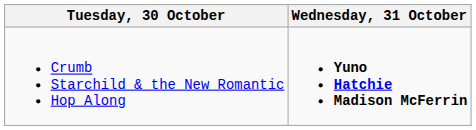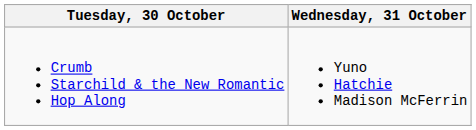(379, 85) bold -> (379, 85) normal
